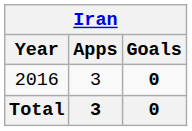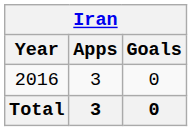(154, 80) bold -> (154, 80) normal
